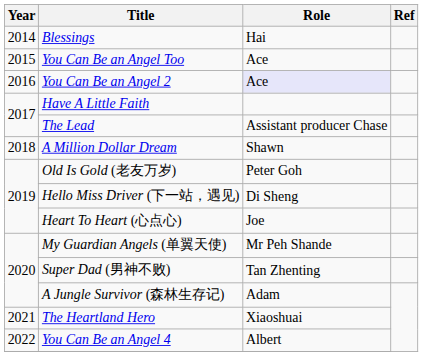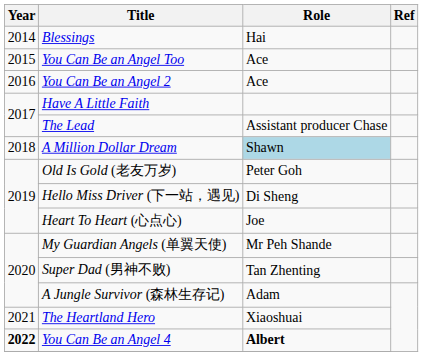(257, 81) lavender background -> (257, 81) no background
(265, 147) no background -> (265, 147) lightblue background
(22, 340) normal -> (22, 340) bold
(264, 340) normal -> (265, 340) bold
